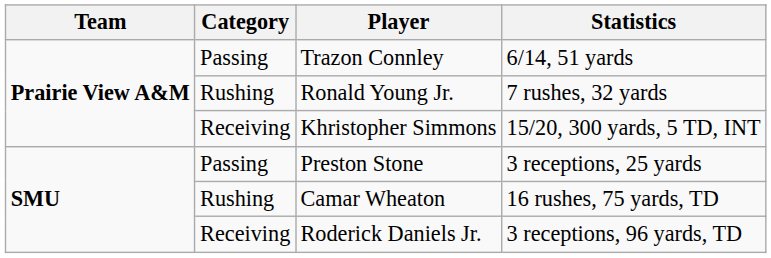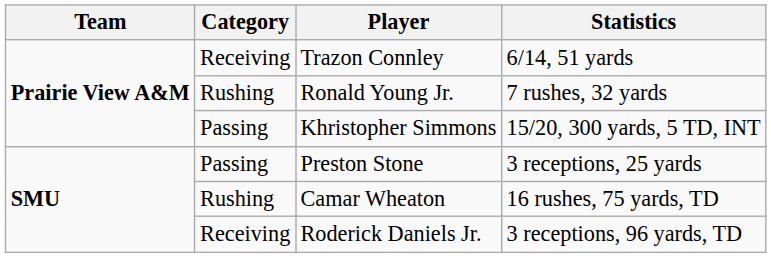(234, 57) Passing -> (245, 57) Receiving
(245, 128) Receiving -> (234, 128) Passing
